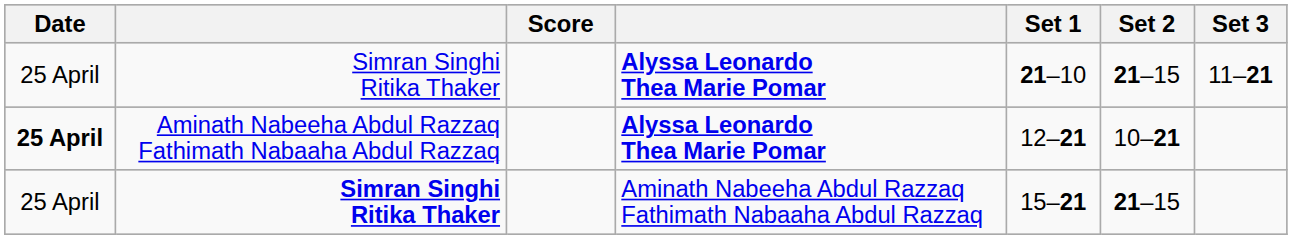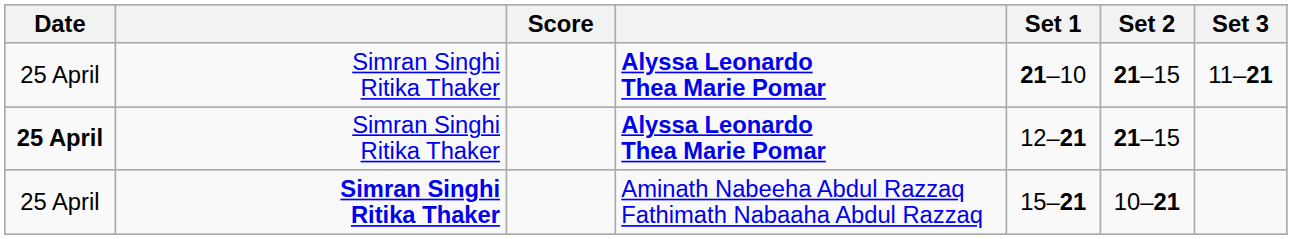(319, 139) Aminath Nabeeha Abdul Razzaq Fathimath Nabaaha Abdul Razzaq -> (426, 139) Simran Singhi Ritika Thaker
(1147, 139) 10–21 -> (1147, 139) 21–15
(1147, 203) 21–15 -> (1147, 203) 10–21
